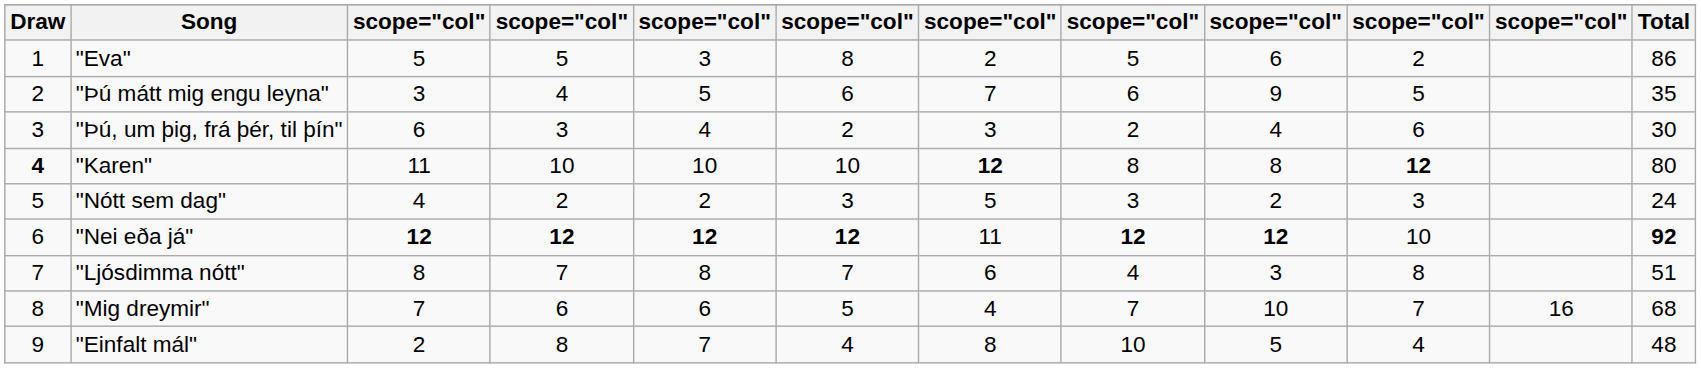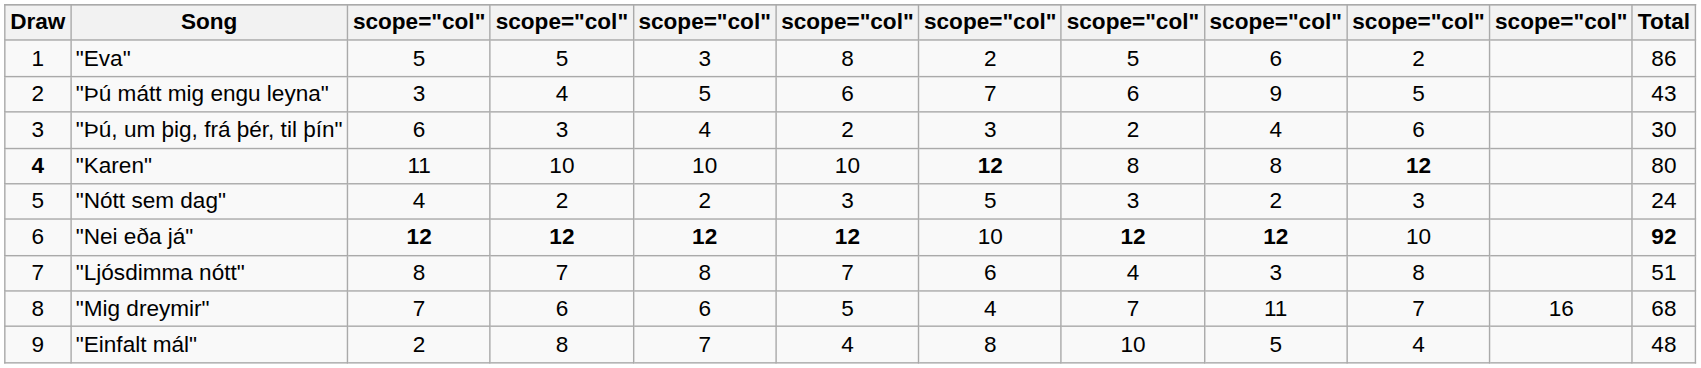(1664, 93) 35 -> (1664, 93) 43
(990, 237) 11 -> (990, 237) 10
(1276, 308) 10 -> (1276, 308) 11
